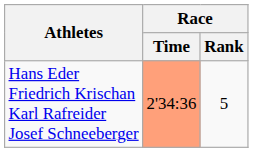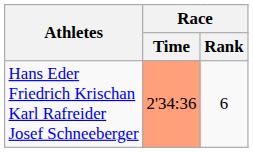(224, 104) 5 -> (224, 104) 6
